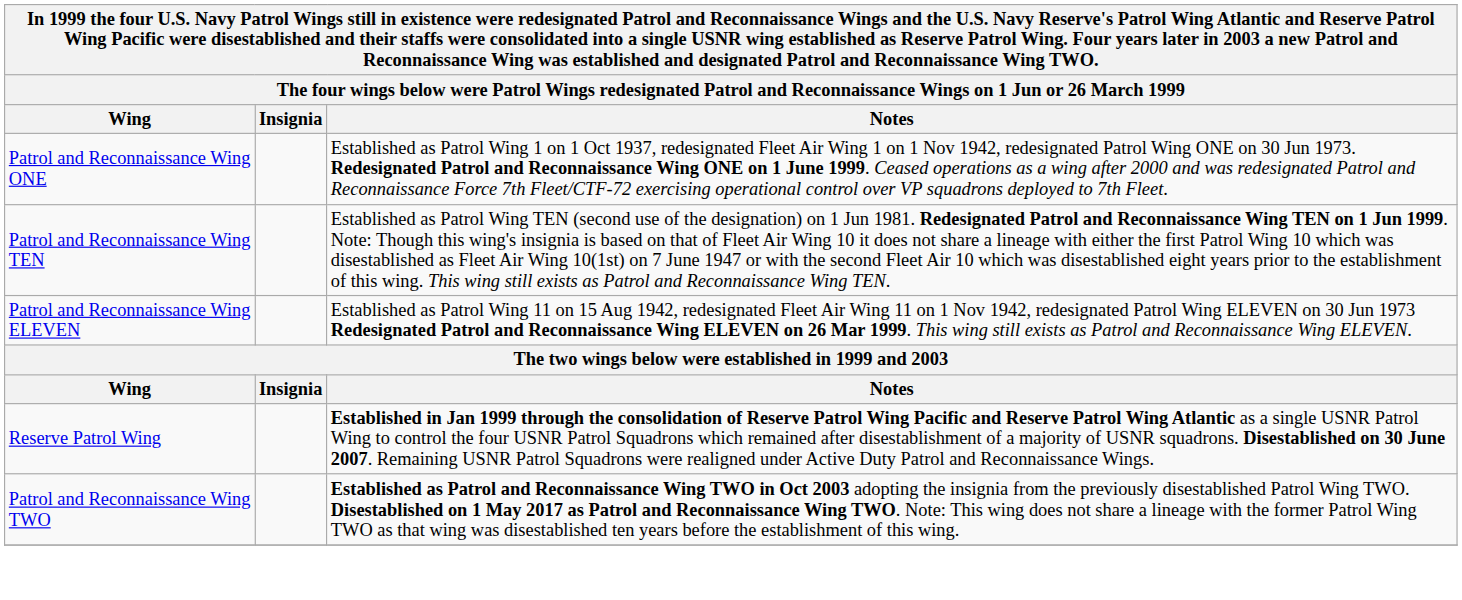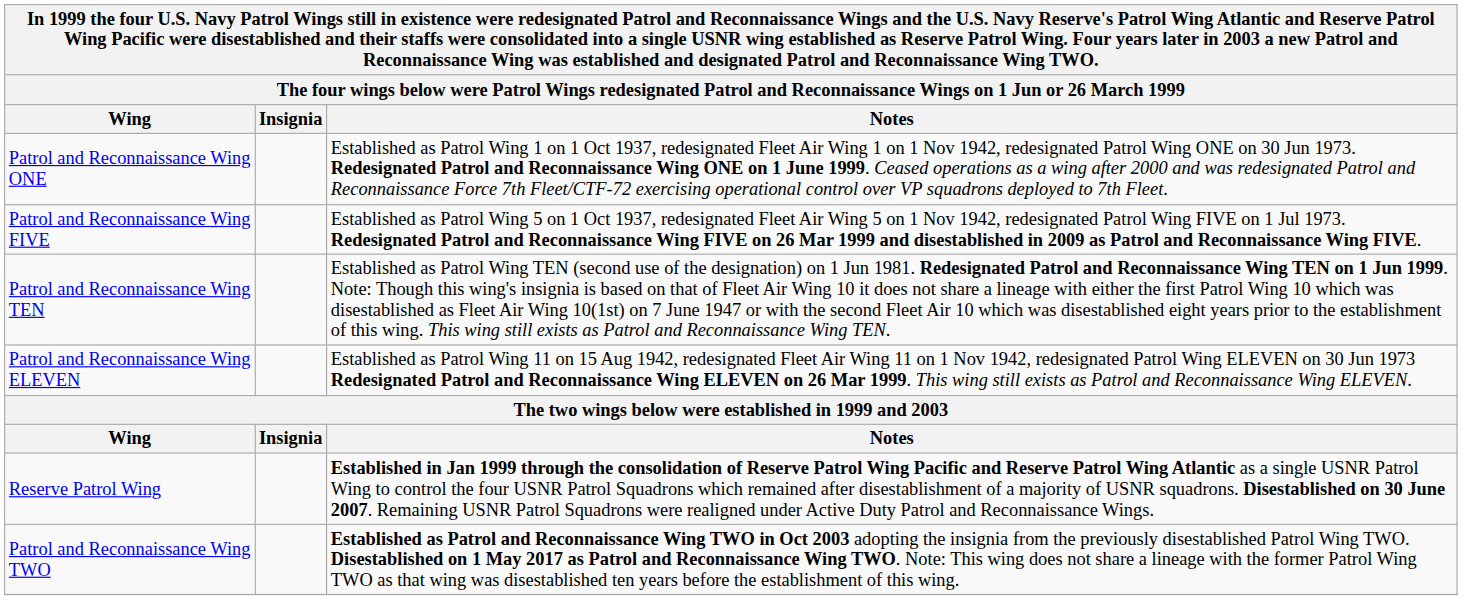+ row: (130, 228)
